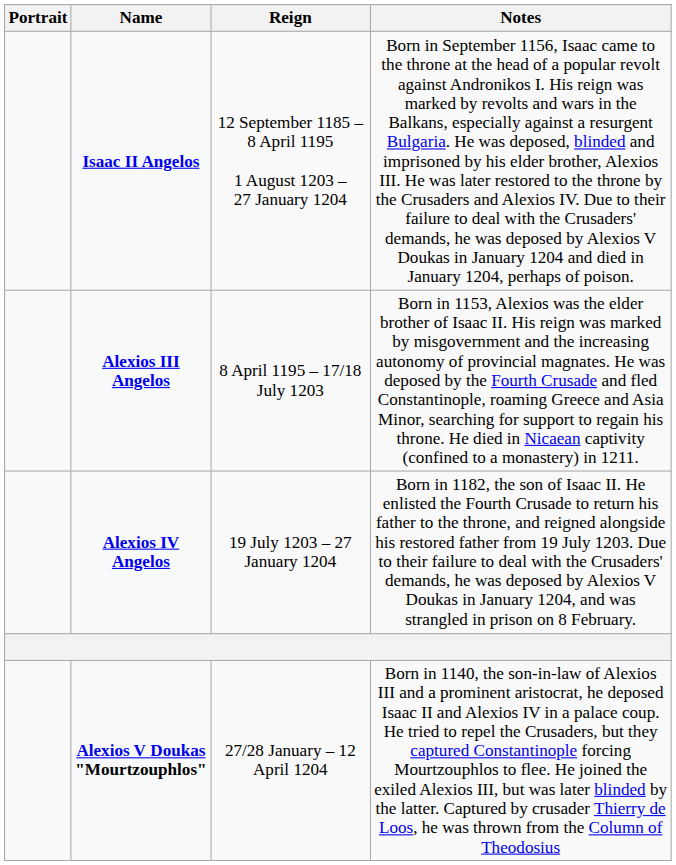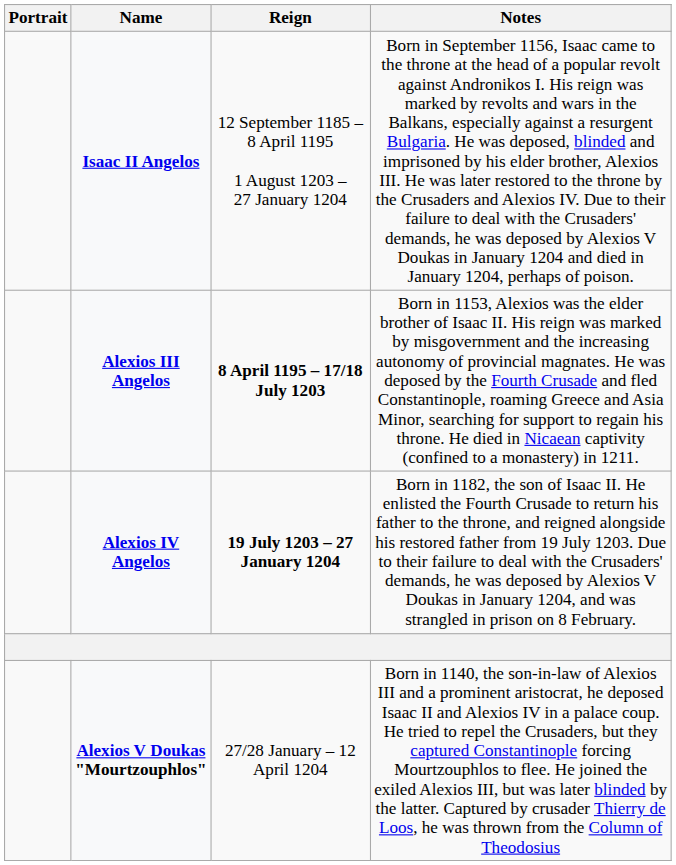(290, 380) normal -> (290, 380) bold
(290, 552) normal -> (290, 552) bold
